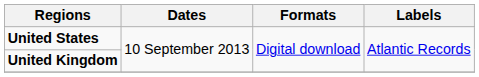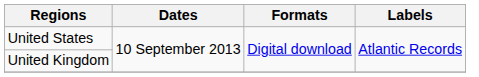(53, 38) bold -> (50, 38) normal
(63, 60) bold -> (58, 60) normal
